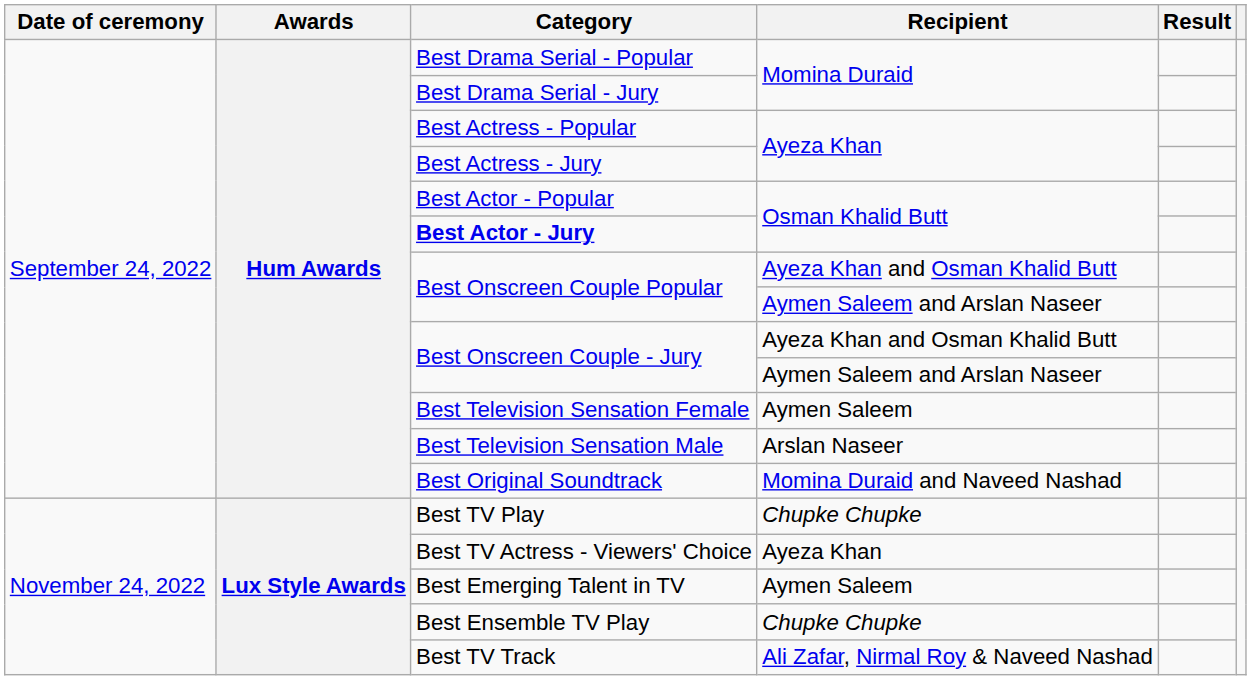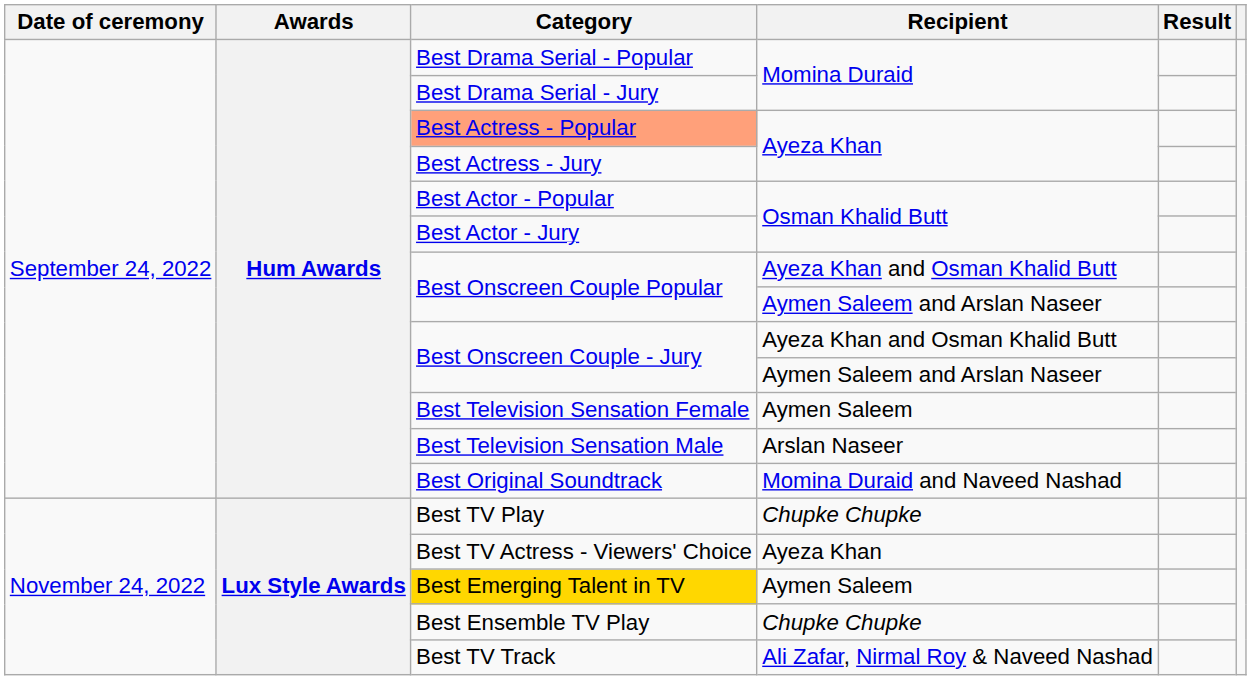(526, 127) no background -> (526, 127) lightsalmon background
(505, 233) bold -> (498, 233) normal
(550, 586) no background -> (550, 586) gold background
